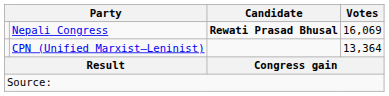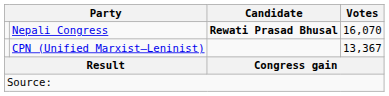(362, 30) 16,069 -> (362, 30) 16,070
(362, 48) 13,364 -> (362, 48) 13,367
